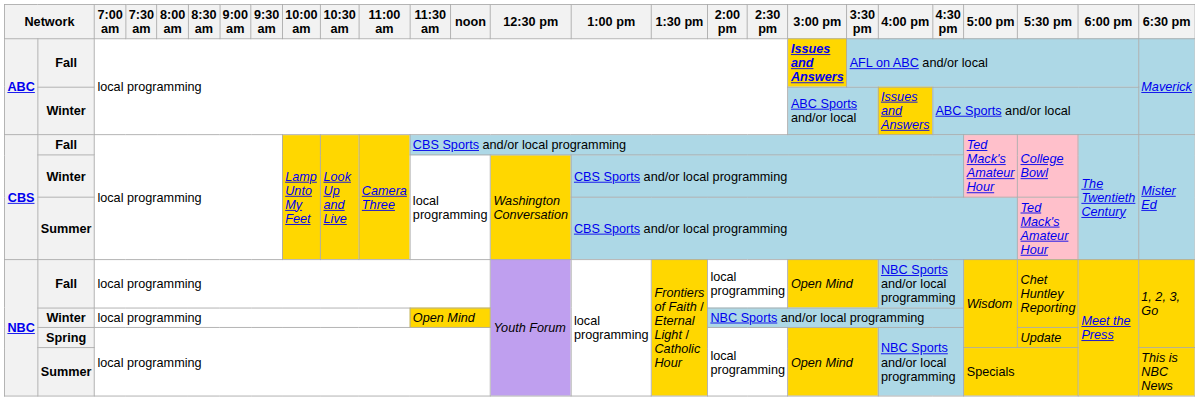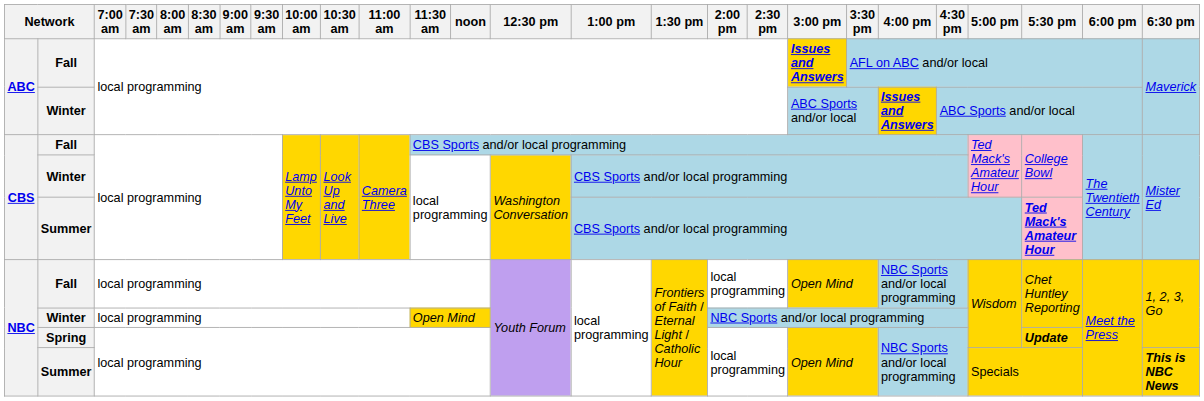(905, 111) normal -> (907, 111) bold
(1044, 229) normal -> (1050, 229) bold
(1041, 338) normal -> (1046, 338) bold
(1160, 372) normal -> (1166, 372) bold
